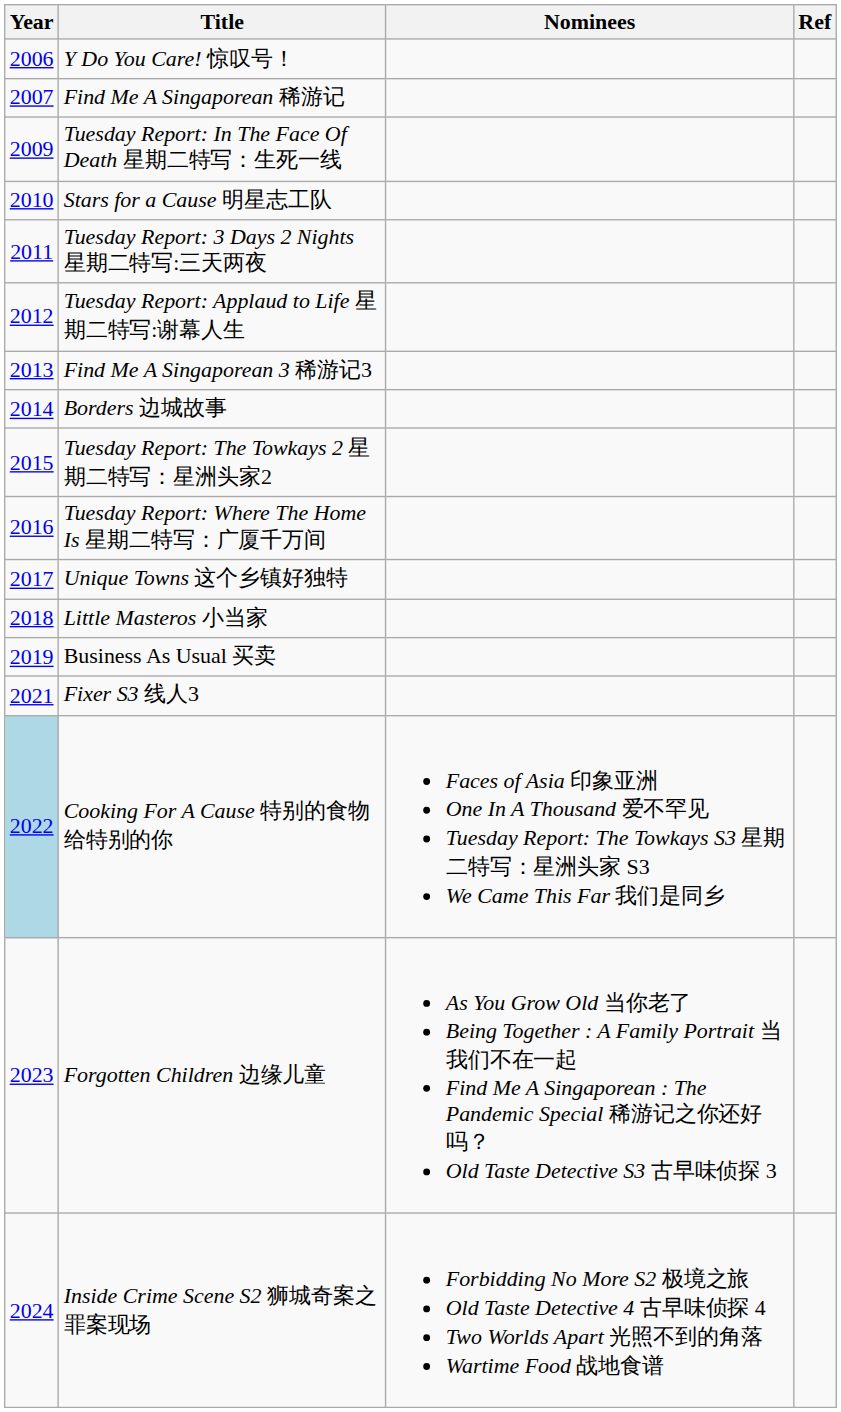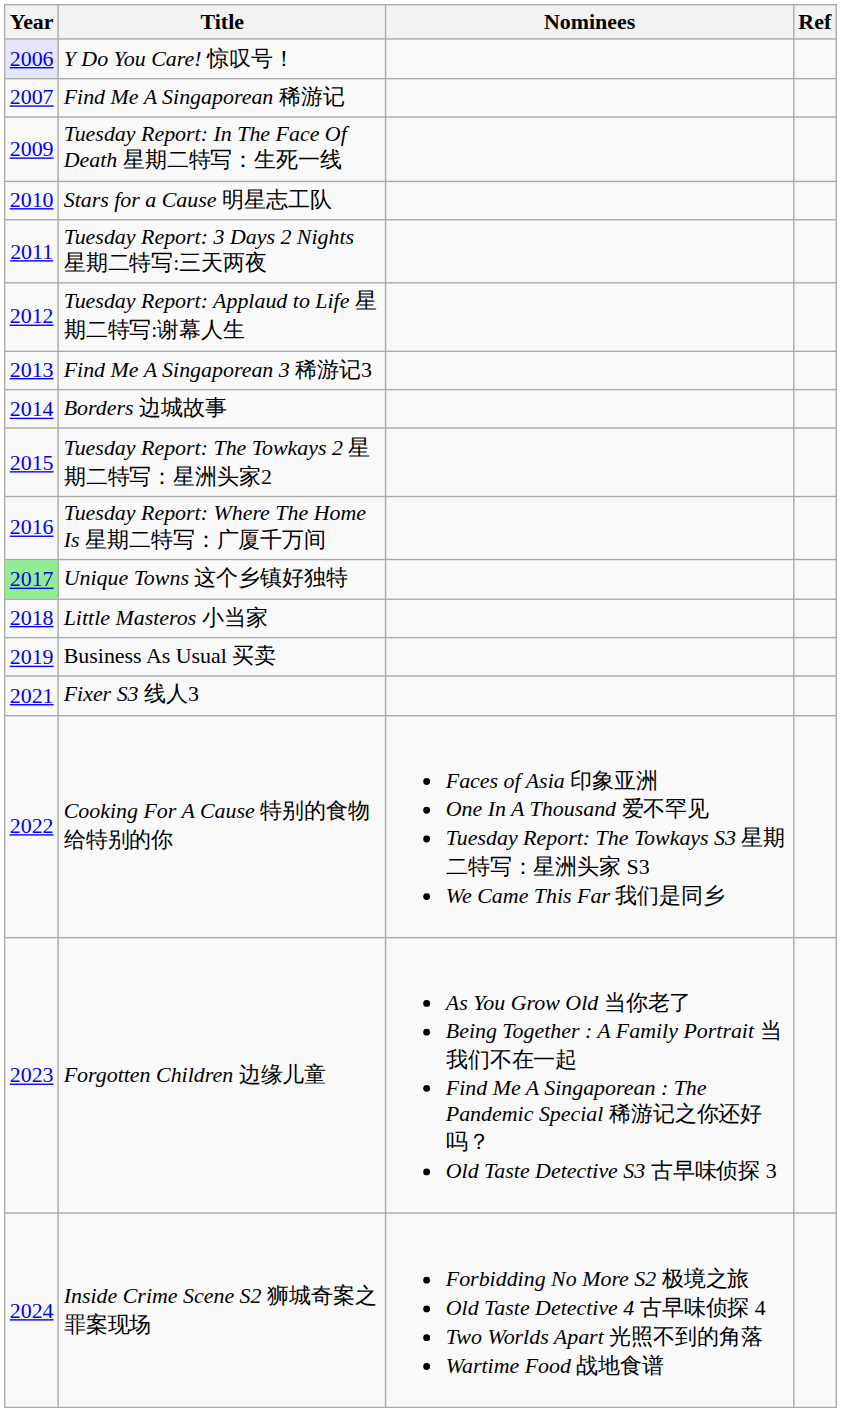(32, 58) no background -> (32, 58) lavender background
(32, 578) no background -> (32, 578) lightgreen background
(32, 826) lightblue background -> (32, 826) no background
